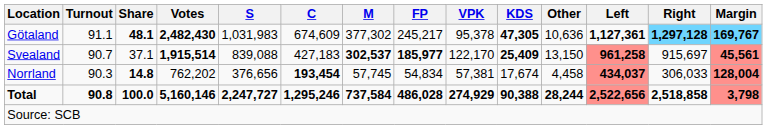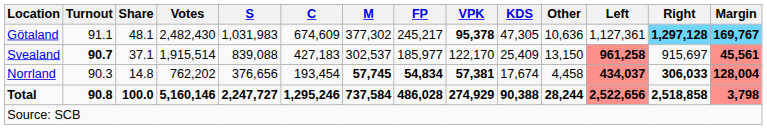(141, 34) bold -> (141, 34) normal
(188, 34) bold -> (188, 34) normal
(475, 34) normal -> (475, 34) bold
(520, 34) bold -> (520, 34) normal
(617, 34) bold -> (617, 34) normal
(100, 54) normal -> (100, 54) bold
(188, 54) bold -> (188, 54) normal
(368, 54) bold -> (368, 54) normal
(420, 54) bold -> (420, 54) normal
(520, 54) bold -> (520, 54) normal
(141, 74) bold -> (141, 74) normal
(317, 74) bold -> (317, 74) normal
(372, 74) normal -> (372, 74) bold
(424, 74) normal -> (424, 74) bold
(475, 74) normal -> (475, 74) bold
(685, 74) normal -> (685, 74) bold
